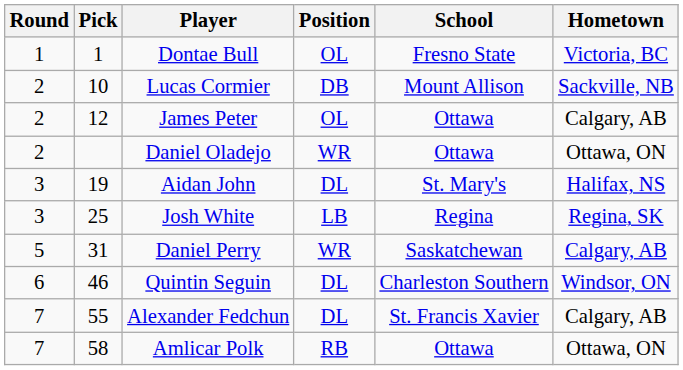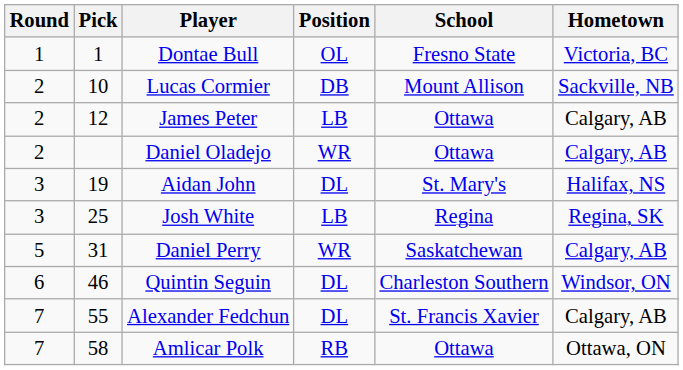(334, 119) OL -> (334, 119) LB
(616, 151) Ottawa, ON -> (616, 151) Calgary, AB
